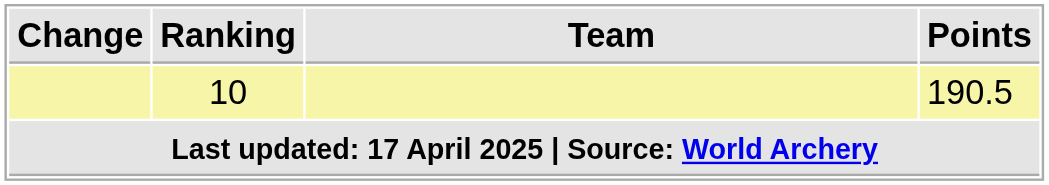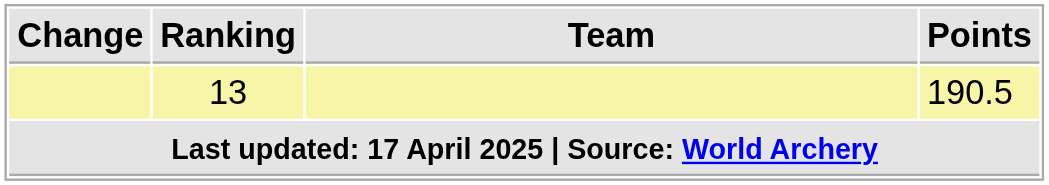(228, 92) 10 -> (228, 92) 13
